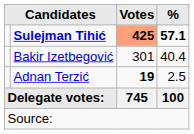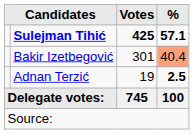(143, 35) lightsalmon background -> (143, 35) no background
(173, 56) no background -> (173, 56) lightsalmon background
(147, 77) bold -> (147, 77) normal
(177, 77) normal -> (177, 77) bold
